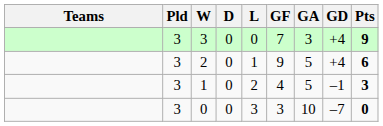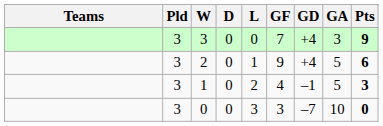columns swapped: (308, 16) <-> (337, 16)
